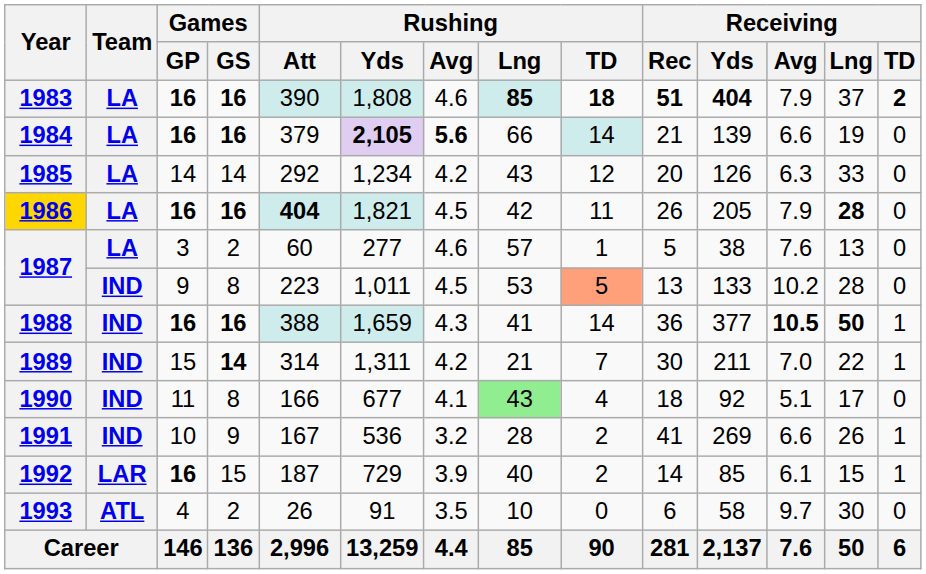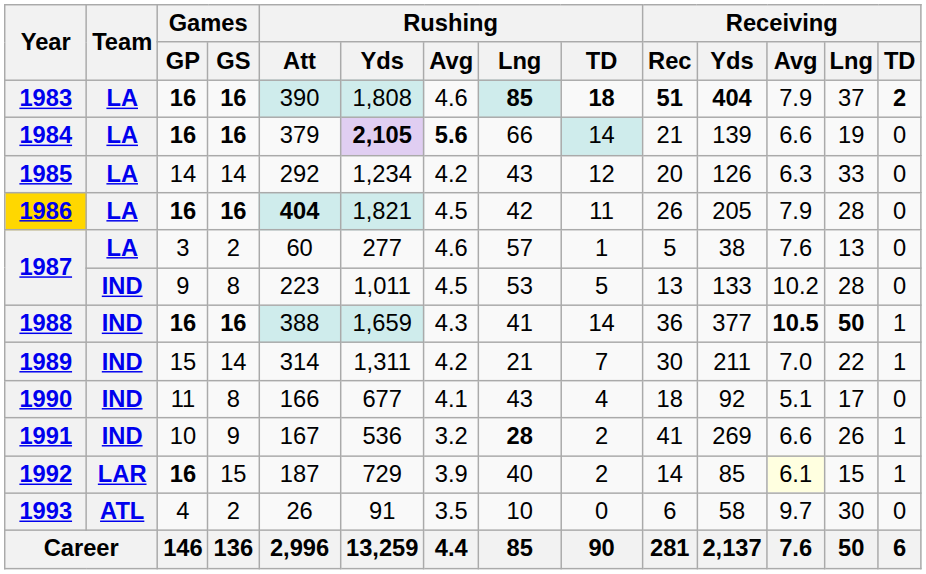(851, 211) bold -> (851, 211) normal
(602, 286) lightsalmon background -> (602, 286) no background
(233, 361) bold -> (233, 361) normal
(520, 398) lightgreen background -> (520, 398) no background
(520, 436) normal -> (520, 436) bold
(796, 473) no background -> (796, 473) lightyellow background
